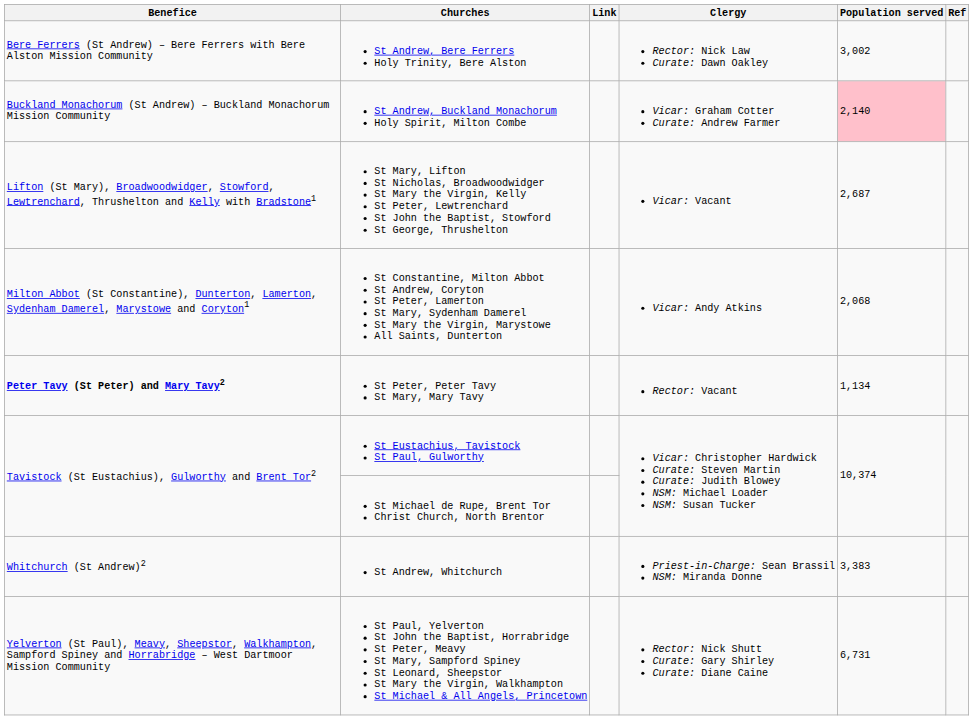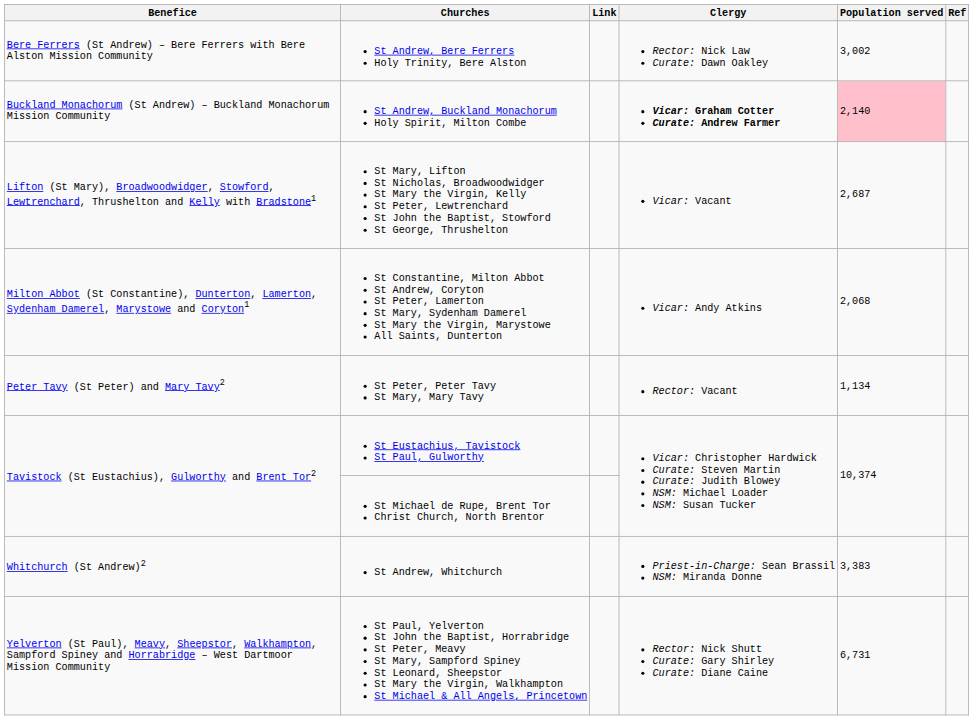(728, 117) normal -> (728, 117) bold
(116, 385) bold -> (116, 385) normal
